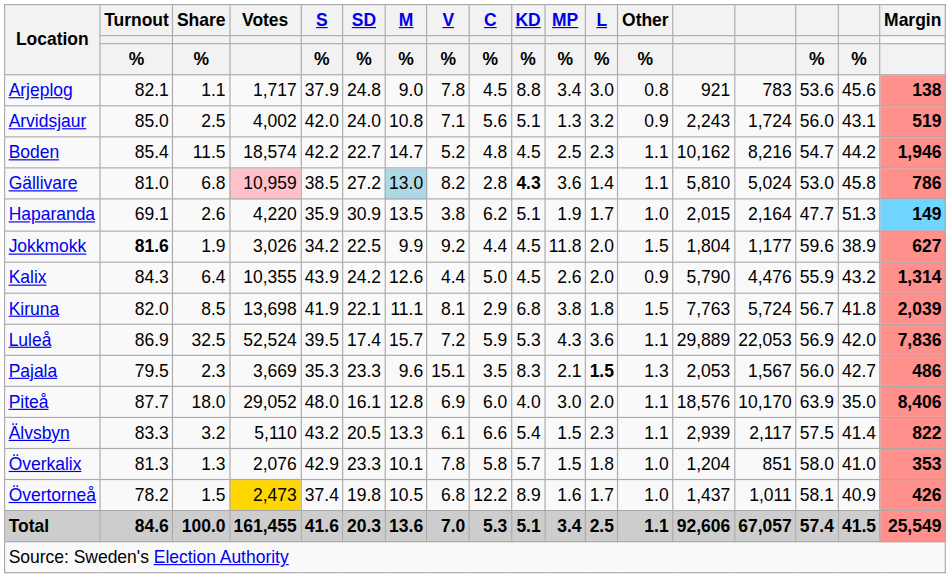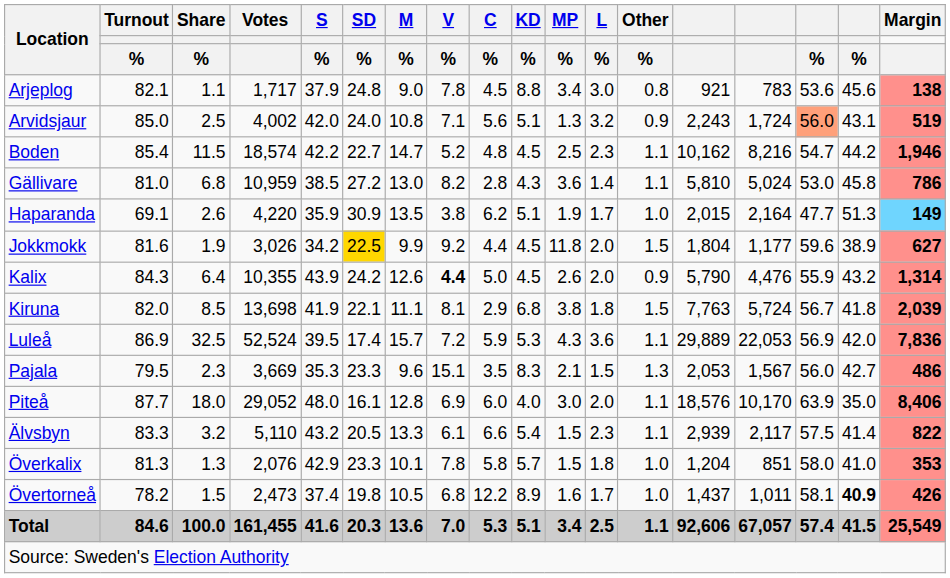(817, 121) no background -> (817, 121) lightsalmon background
(270, 183) pink background -> (270, 183) no background
(406, 183) lightblue background -> (406, 183) no background
(529, 183) bold -> (529, 183) normal
(152, 246) bold -> (152, 246) normal
(364, 246) no background -> (364, 246) gold background
(453, 277) normal -> (453, 277) bold
(602, 370) bold -> (602, 370) normal
(275, 495) gold background -> (275, 495) no background
(859, 495) normal -> (859, 495) bold
